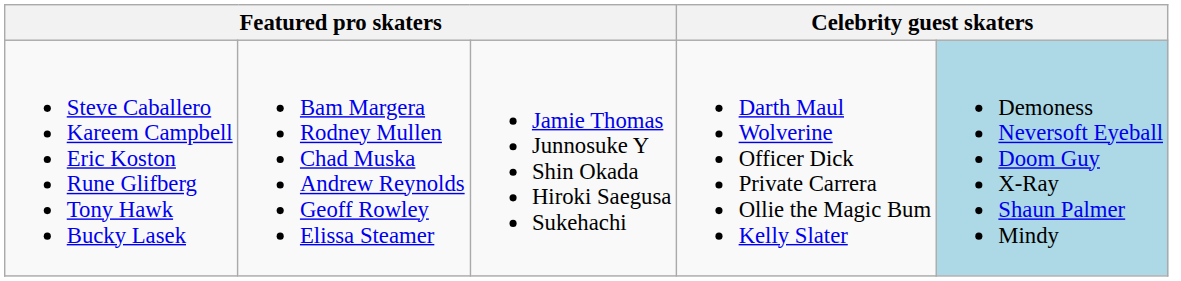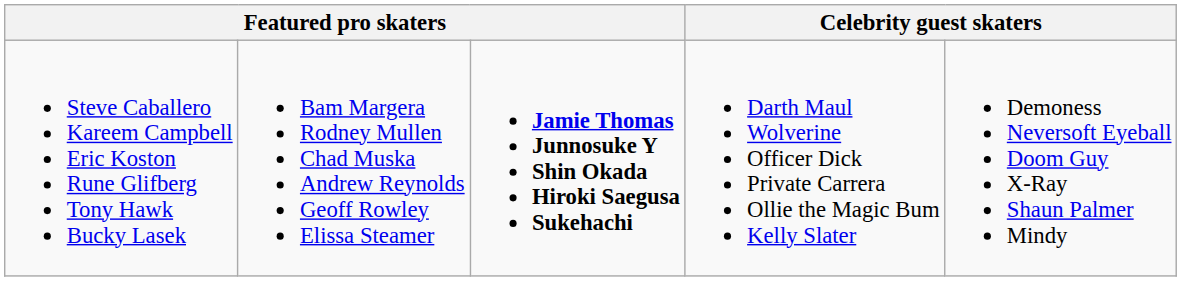(573, 171) normal -> (577, 171) bold
(1052, 171) lightblue background -> (1061, 171) no background
